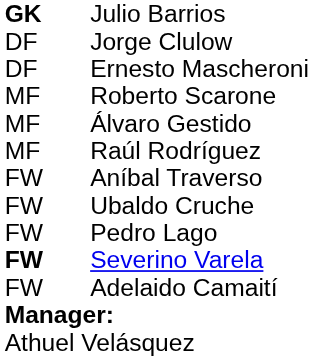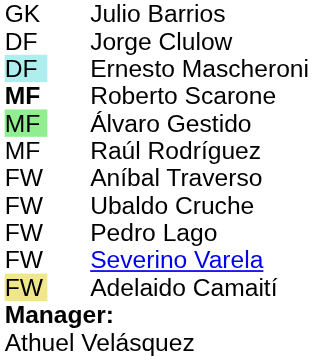(23, 14) bold -> (22, 14) normal
(21, 68) no background -> (21, 68) paleturquoise background
(22, 96) normal -> (22, 96) bold
(22, 123) no background -> (22, 123) lightgreen background
(24, 260) bold -> (24, 260) normal
(24, 287) no background -> (24, 287) khaki background
